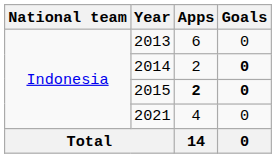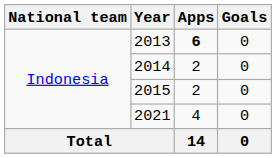(196, 42) normal -> (196, 42) bold
(244, 67) bold -> (244, 67) normal
(196, 91) bold -> (196, 91) normal
(244, 91) bold -> (244, 91) normal
